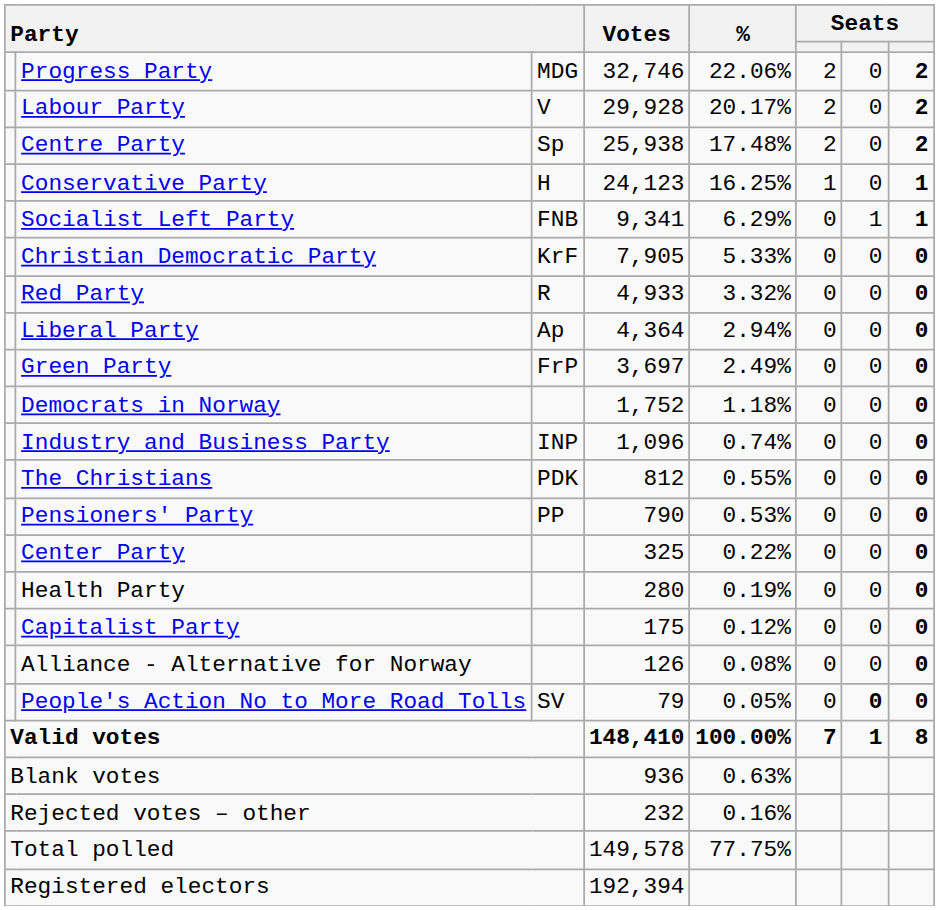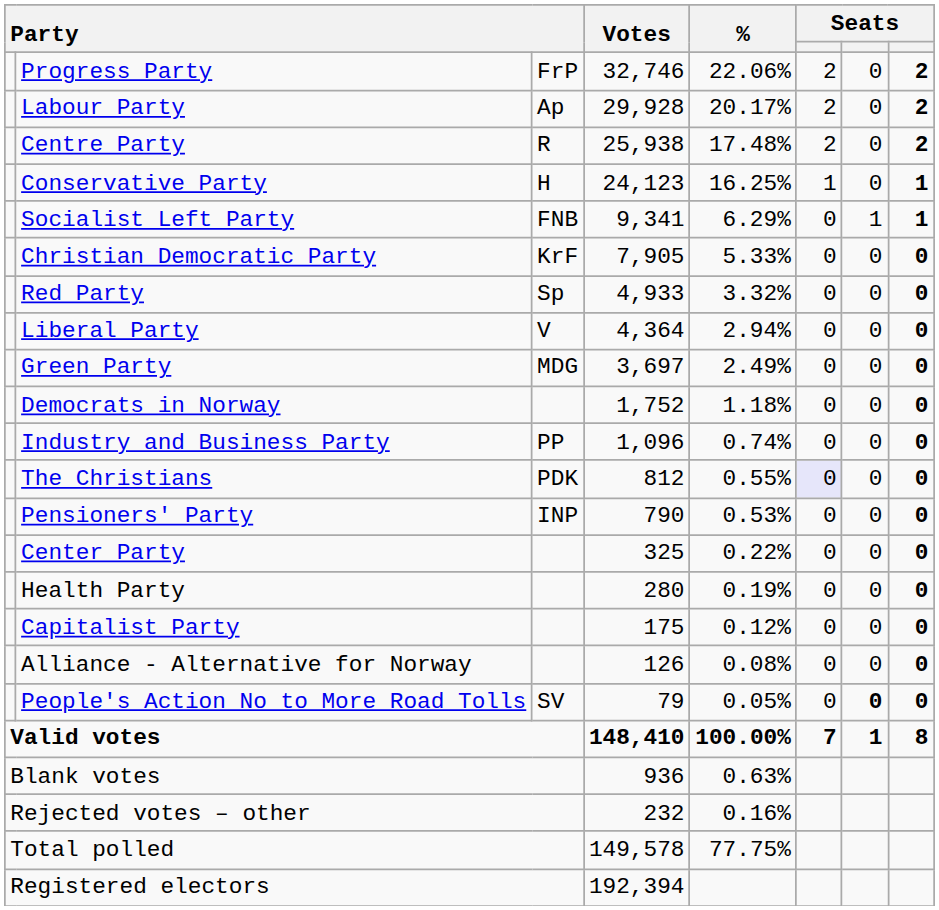(558, 71) MDG -> (558, 71) FrP
(544, 108) V -> (551, 108) Ap
(551, 145) Sp -> (544, 145) R
(544, 294) R -> (551, 294) Sp
(551, 331) Ap -> (544, 331) V
(558, 368) FrP -> (558, 368) MDG
(558, 442) INP -> (551, 442) PP
(830, 479) no background -> (830, 479) lavender background
(551, 516) PP -> (558, 516) INP
